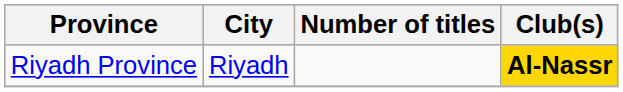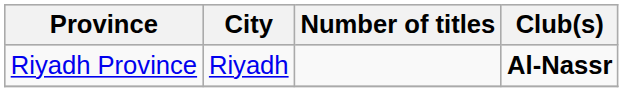(560, 65) gold background -> (560, 65) no background
